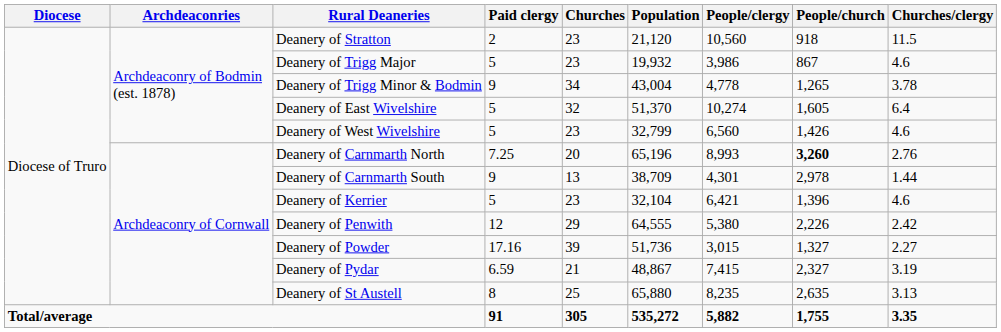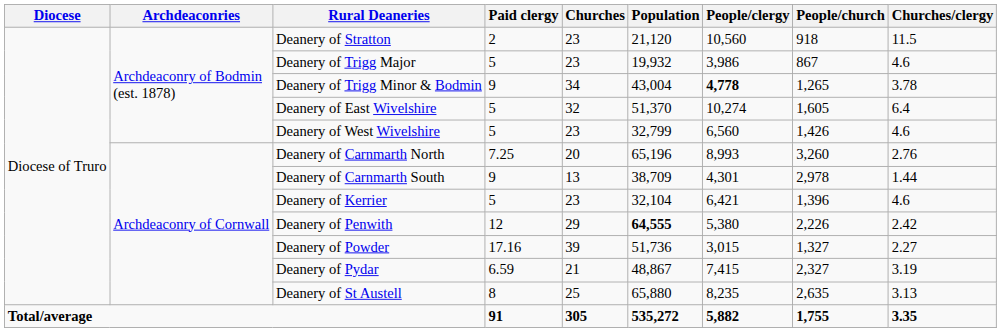(723, 85) normal -> (723, 85) bold
(813, 154) bold -> (813, 154) normal
(652, 223) normal -> (652, 223) bold
